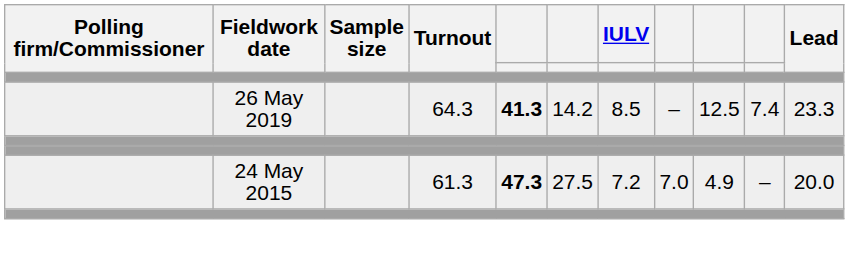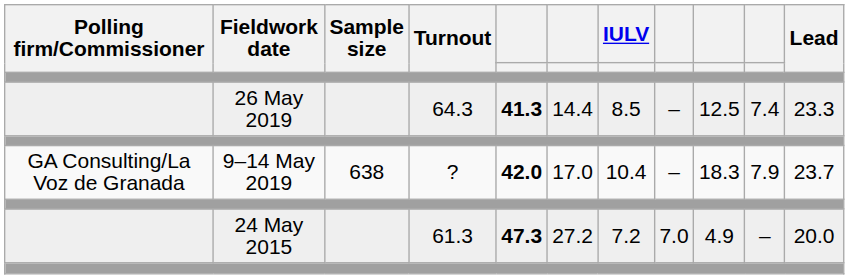(573, 109) 14.2 -> (573, 109) 14.4
+ row: (269, 172)
(573, 182) 27.5 -> (573, 236) 27.2
